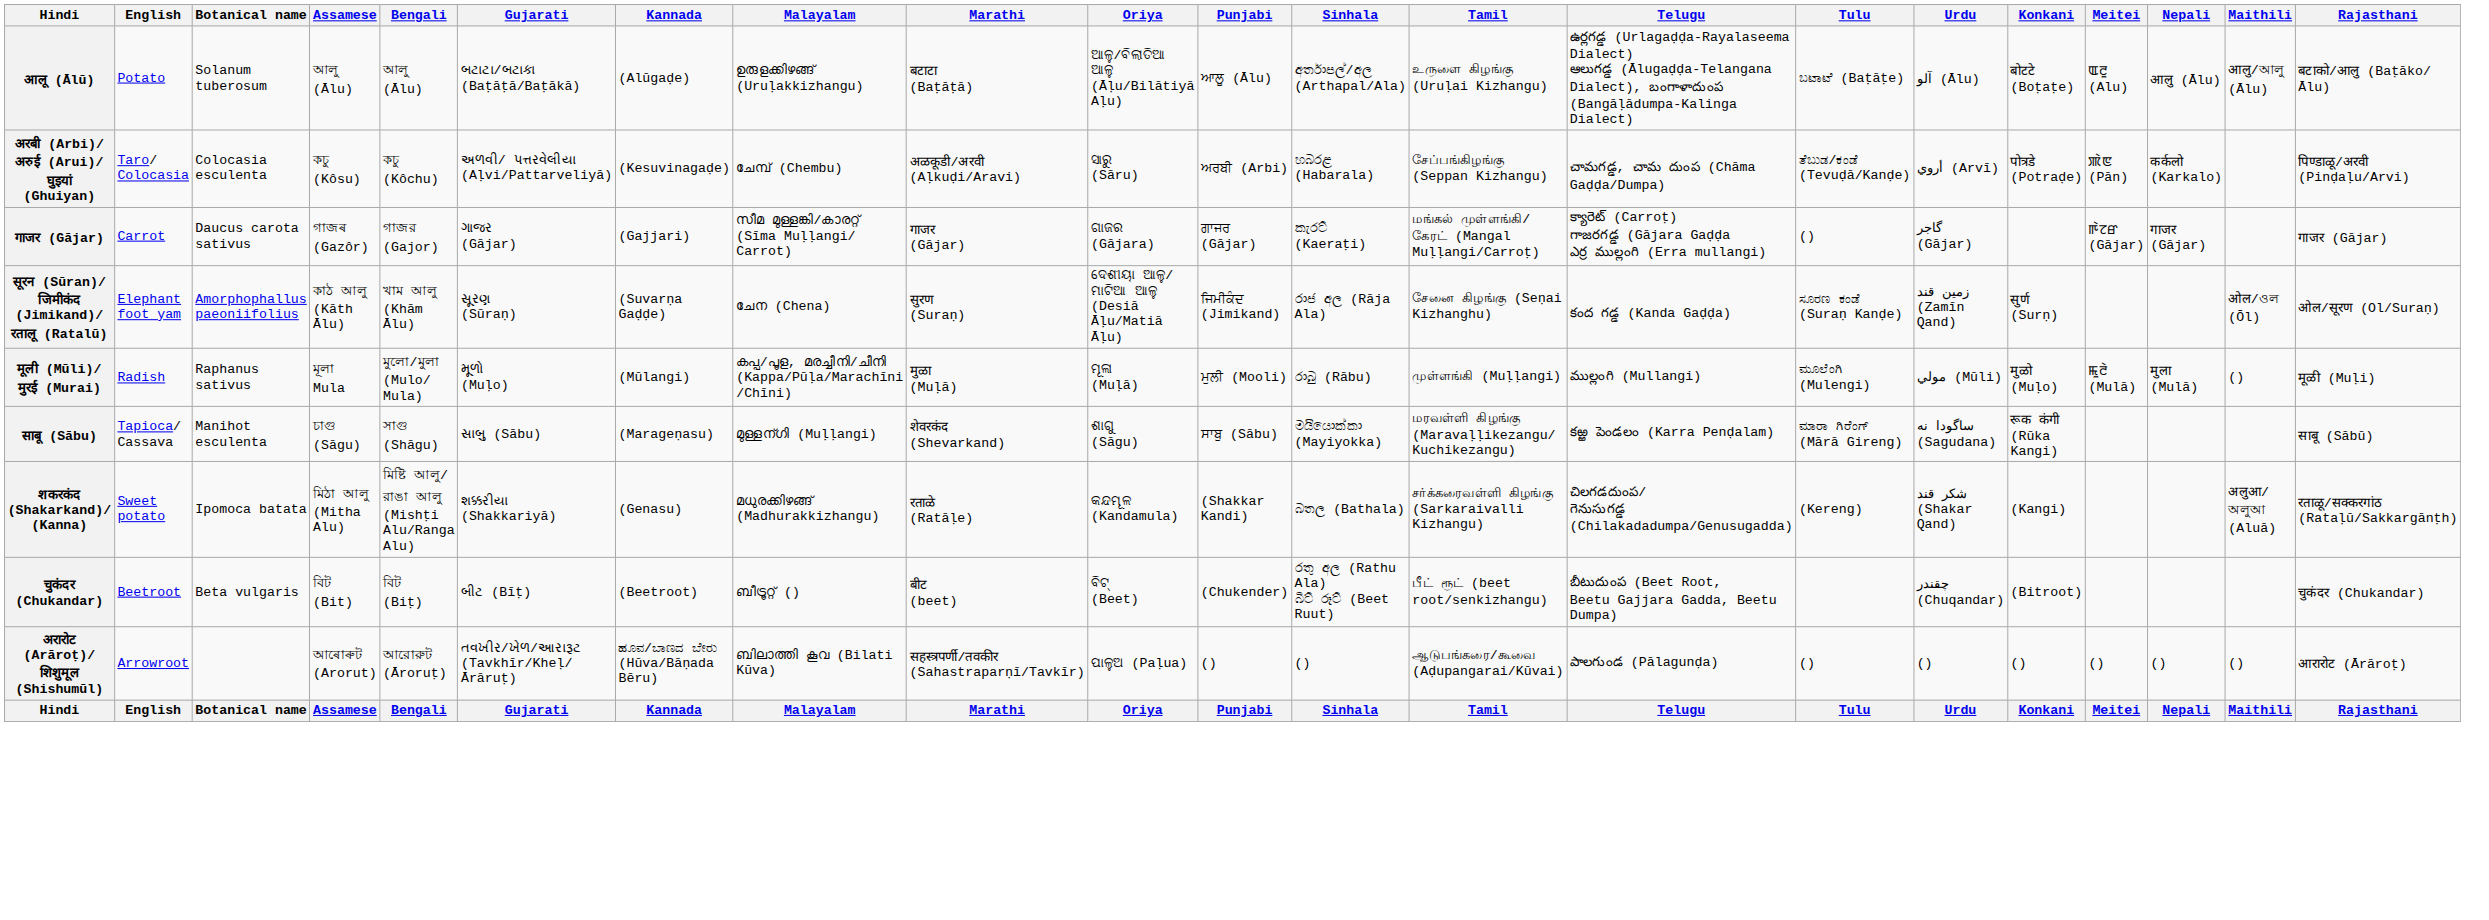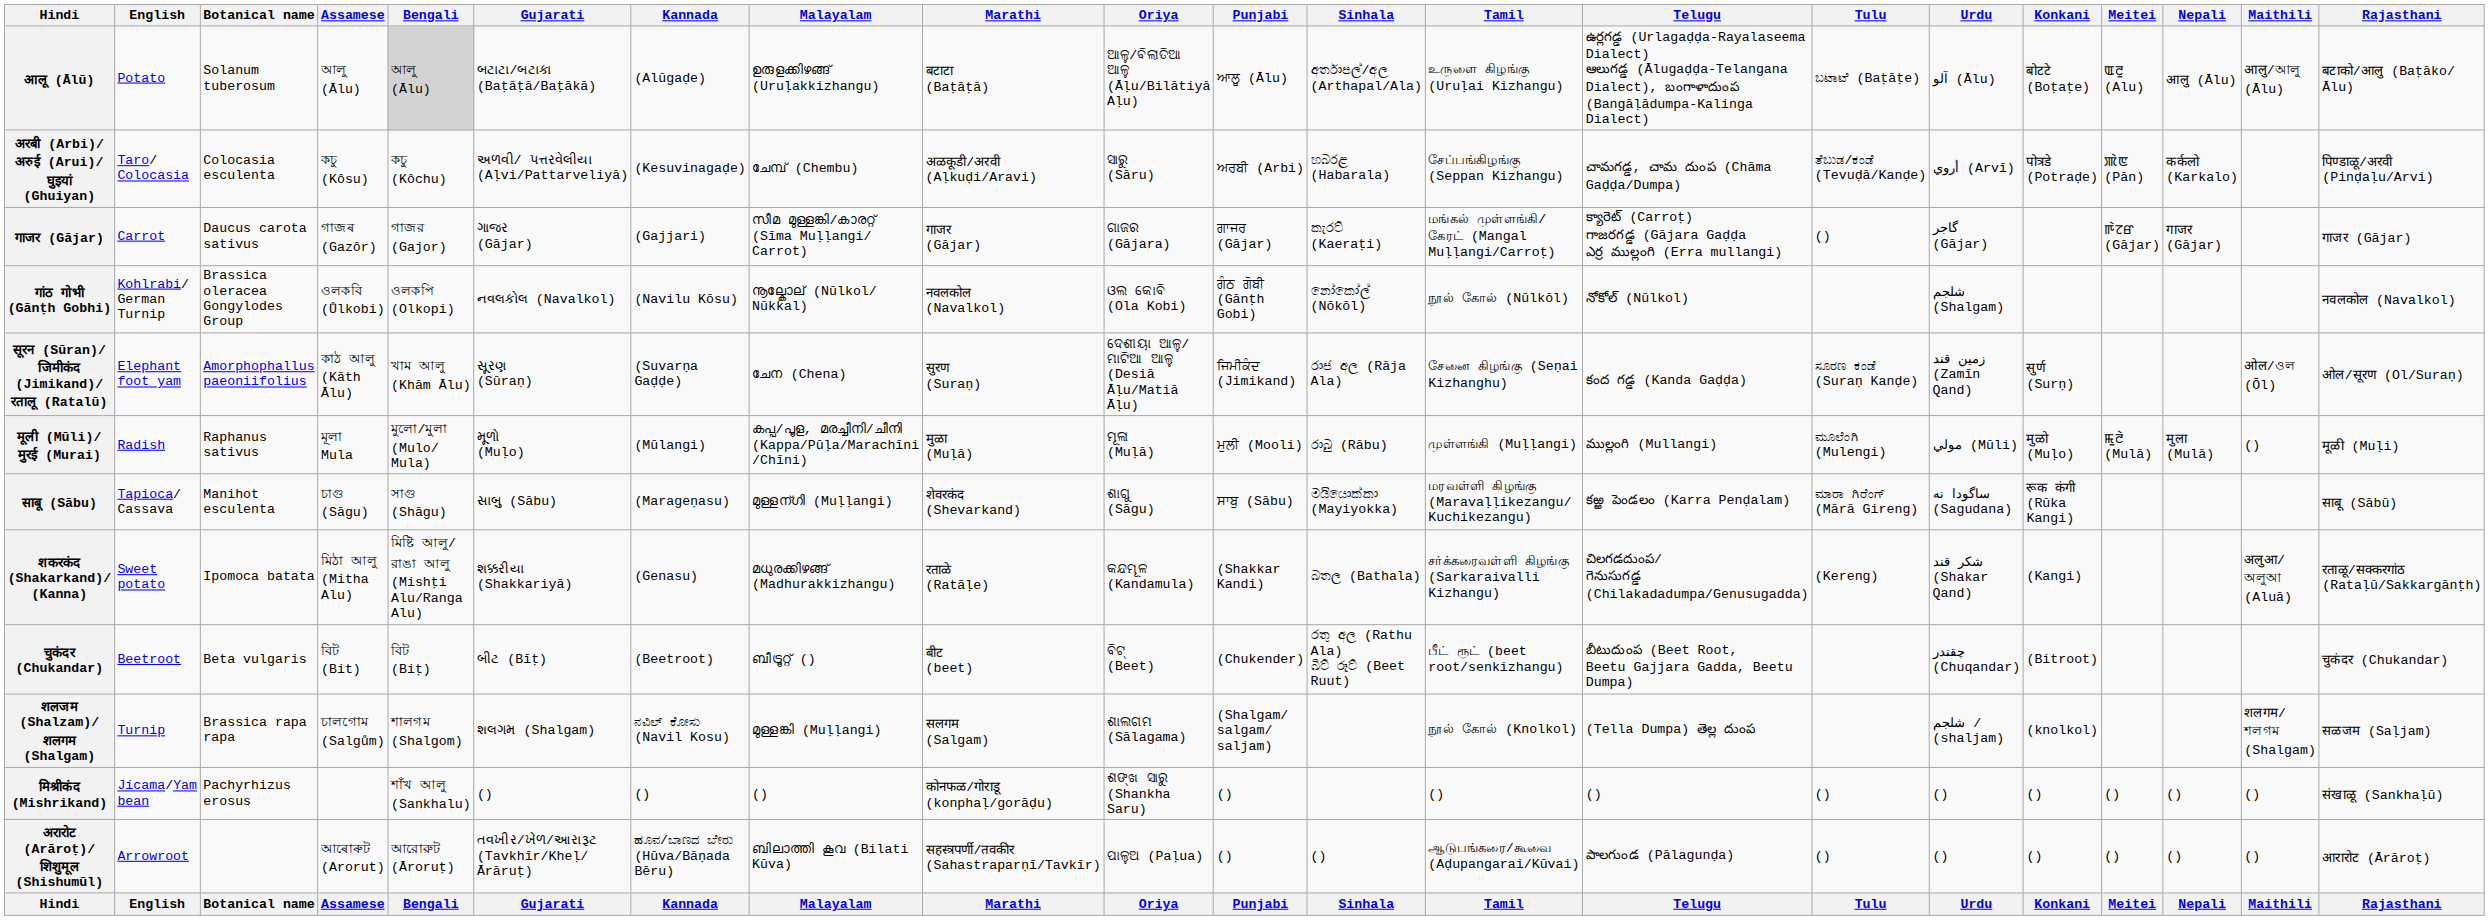(403, 80) no background -> (411, 80) lightgrey background
+ row: (59, 301)
+ row: (59, 732)
+ row: (59, 795)
